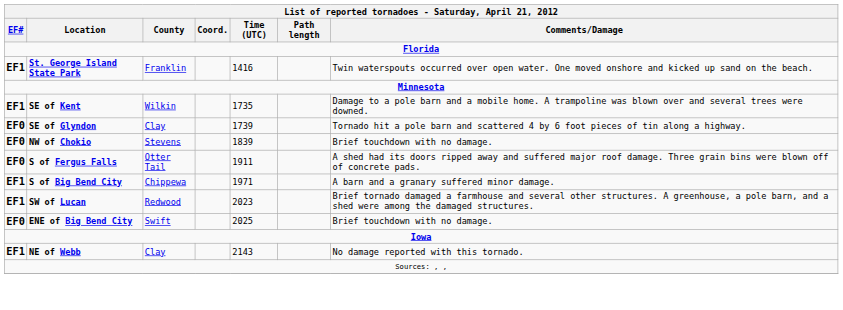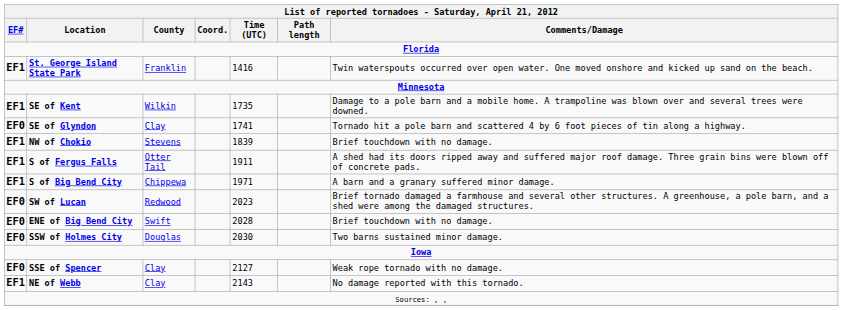(243, 126) 1739 -> (243, 126) 1741
(16, 142) EF0 -> (16, 142) EF1
(16, 162) EF0 -> (16, 162) EF1
(16, 202) EF1 -> (16, 202) EF0
(243, 222) 2025 -> (243, 222) 2028
+ row: (76, 238)
+ row: (65, 267)
